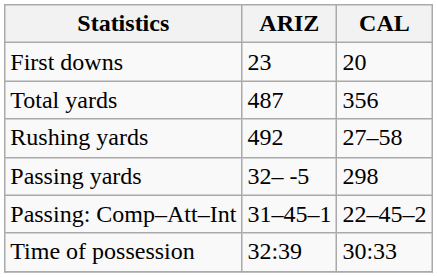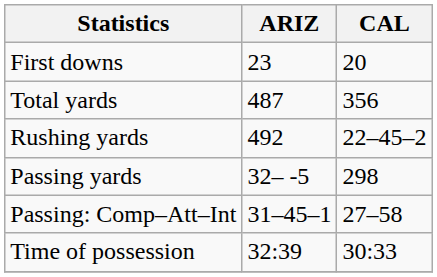(372, 137) 27–58 -> (384, 137) 22–45–2
(384, 213) 22–45–2 -> (372, 213) 27–58
